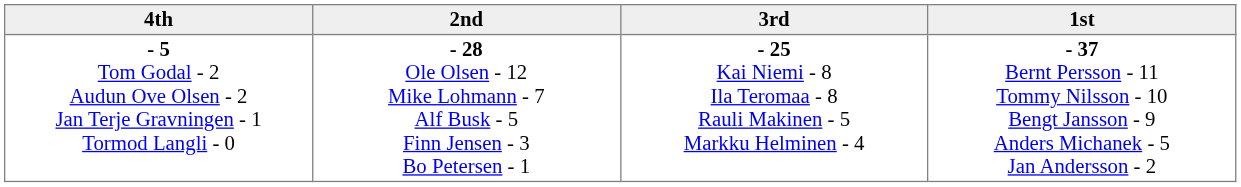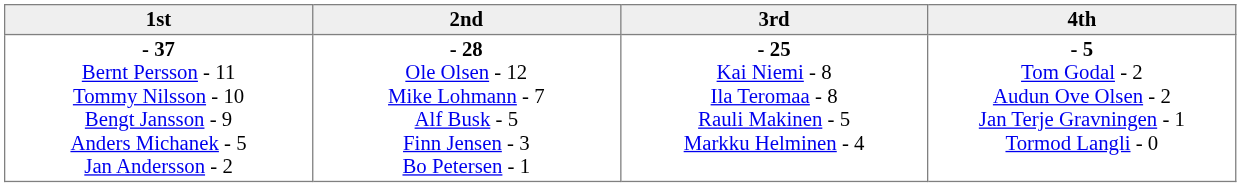columns swapped: (1082, 19) <-> (159, 19)
